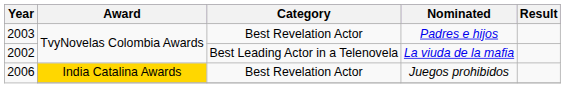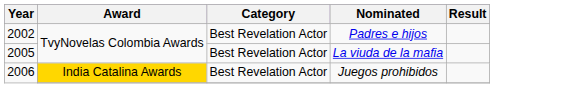(21, 33) 2003 -> (21, 33) 2002
(21, 53) 2002 -> (21, 53) 2005
(304, 53) Best Leading Actor in a Telenovela -> (268, 53) Best Revelation Actor
